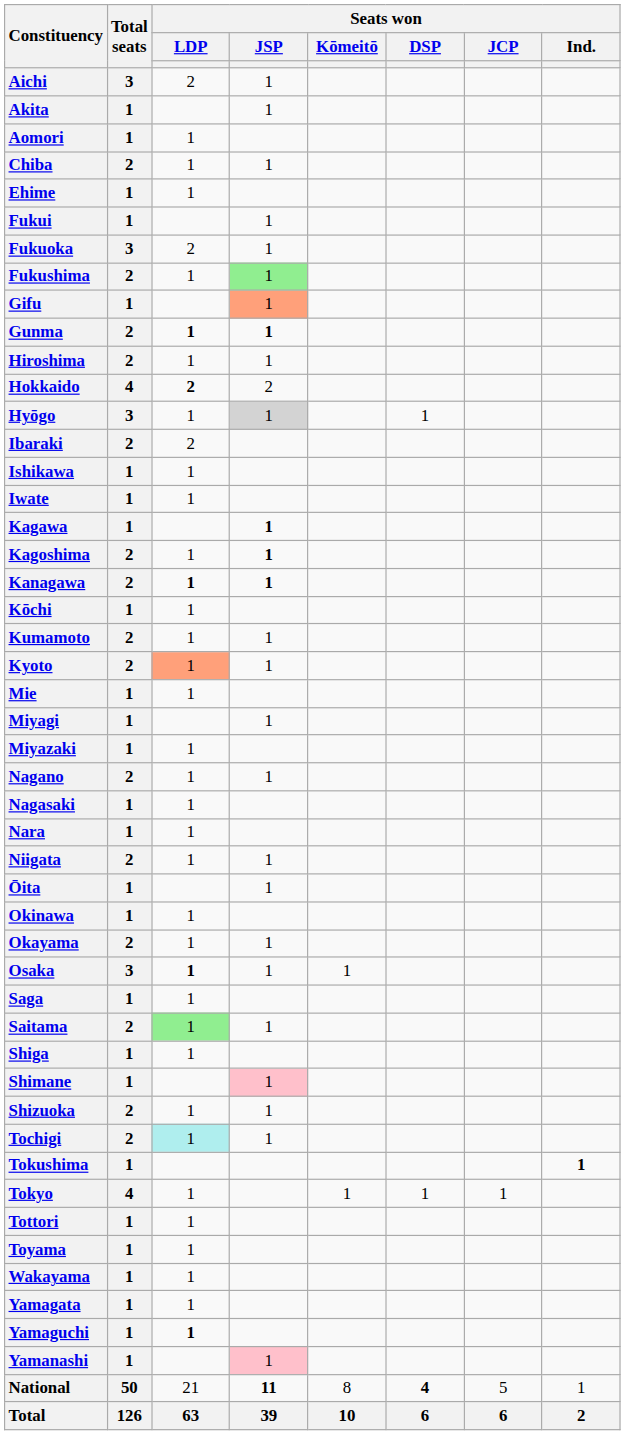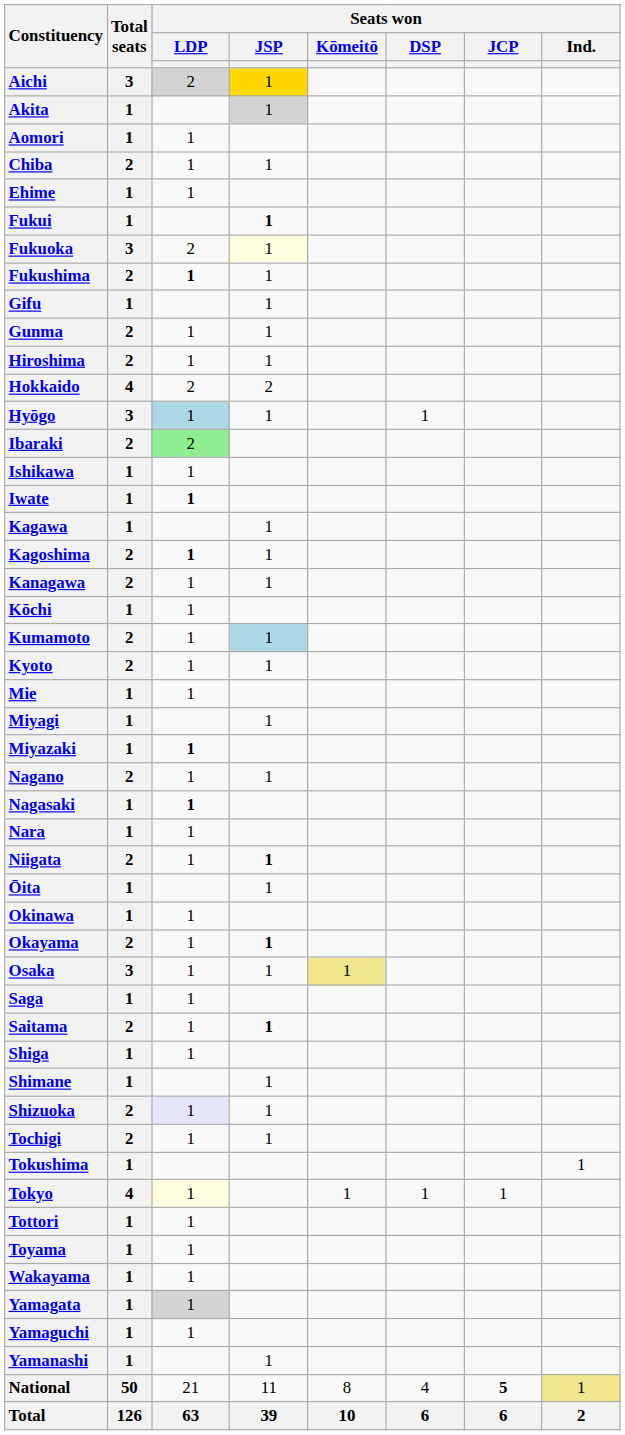(191, 82) no background -> (191, 82) lightgrey background
(269, 82) no background -> (269, 82) gold background
(269, 110) no background -> (269, 110) lightgrey background
(269, 221) normal -> (269, 221) bold
(269, 248) no background -> (269, 248) lightyellow background
(191, 276) normal -> (191, 276) bold
(269, 276) lightgreen background -> (269, 276) no background
(269, 304) lightsalmon background -> (269, 304) no background
(191, 332) bold -> (191, 332) normal
(269, 332) bold -> (269, 332) normal
(191, 387) bold -> (191, 387) normal
(191, 415) no background -> (191, 415) lightblue background
(269, 415) lightgrey background -> (269, 415) no background
(191, 443) no background -> (191, 443) lightgreen background
(191, 499) normal -> (191, 499) bold
(269, 526) bold -> (269, 526) normal
(191, 554) normal -> (191, 554) bold
(269, 554) bold -> (269, 554) normal
(191, 582) bold -> (191, 582) normal
(269, 582) bold -> (269, 582) normal
(269, 638) no background -> (269, 638) lightblue background
(191, 665) lightsalmon background -> (191, 665) no background
(191, 749) normal -> (191, 749) bold
(191, 804) normal -> (191, 804) bold
(269, 860) normal -> (269, 860) bold
(269, 943) normal -> (269, 943) bold
(191, 971) bold -> (191, 971) normal
(347, 971) no background -> (347, 971) khaki background
(191, 1027) lightgreen background -> (191, 1027) no background
(269, 1027) normal -> (269, 1027) bold
(269, 1082) pink background -> (269, 1082) no background
(191, 1110) no background -> (191, 1110) lavender background
(191, 1138) paleturquoise background -> (191, 1138) no background
(581, 1165) bold -> (581, 1165) normal
(191, 1193) no background -> (191, 1193) lightyellow background
(191, 1304) no background -> (191, 1304) lightgrey background
(191, 1332) bold -> (191, 1332) normal
(269, 1360) pink background -> (269, 1360) no background
(269, 1388) bold -> (269, 1388) normal
(425, 1388) bold -> (425, 1388) normal
(503, 1388) normal -> (503, 1388) bold
(581, 1388) no background -> (581, 1388) khaki background
